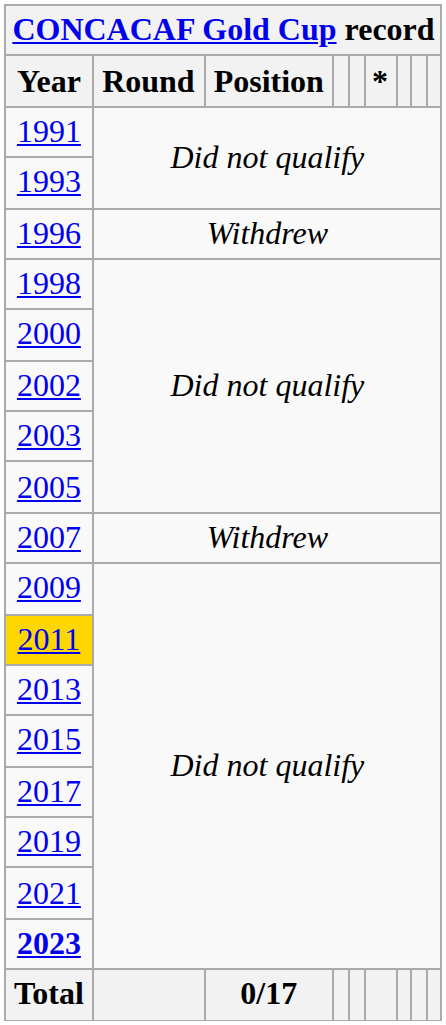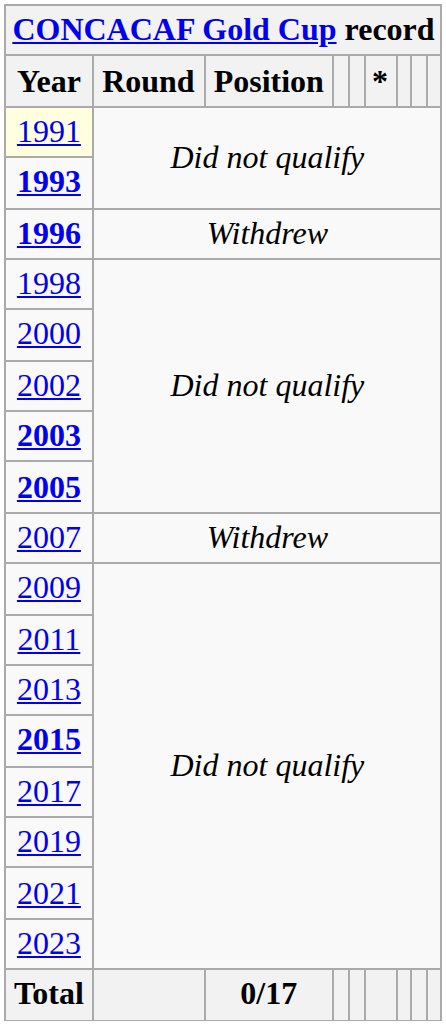(49, 131) no background -> (49, 131) lightyellow background
(49, 182) normal -> (49, 182) bold
(49, 232) normal -> (49, 232) bold
(49, 435) normal -> (49, 435) bold
(49, 486) normal -> (49, 486) bold
(49, 638) gold background -> (49, 638) no background
(49, 740) normal -> (49, 740) bold
(49, 943) bold -> (49, 943) normal
